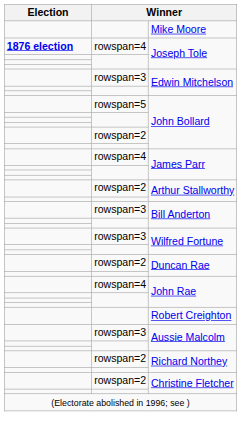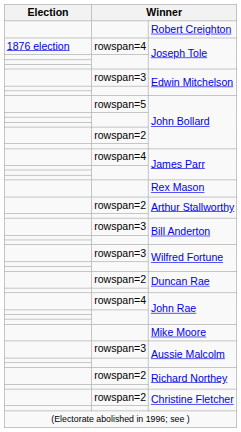rows swapped: (120, 316) <-> (120, 29)
(40, 46) bold -> (38, 46) normal
+ row: (120, 188)
